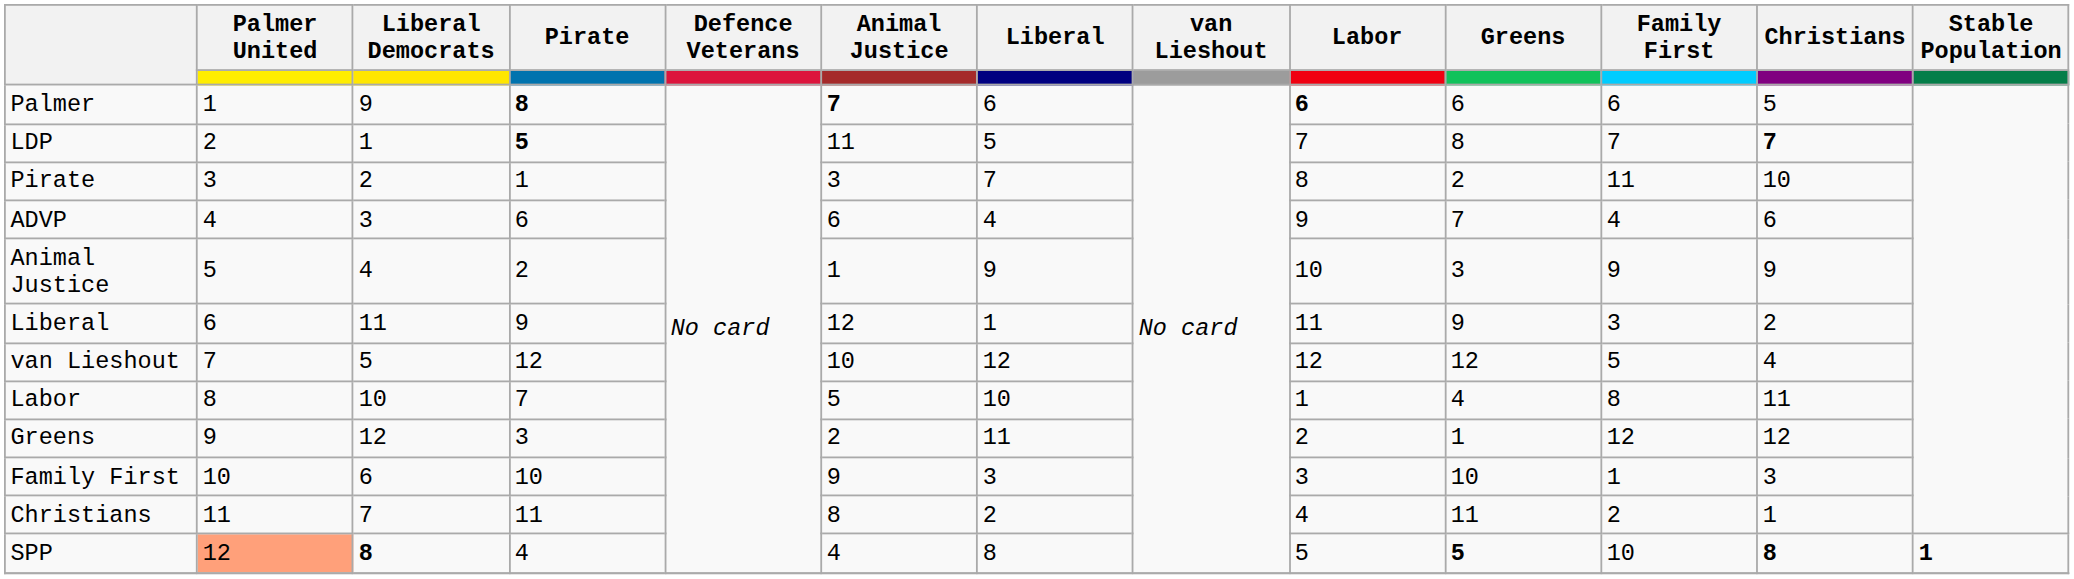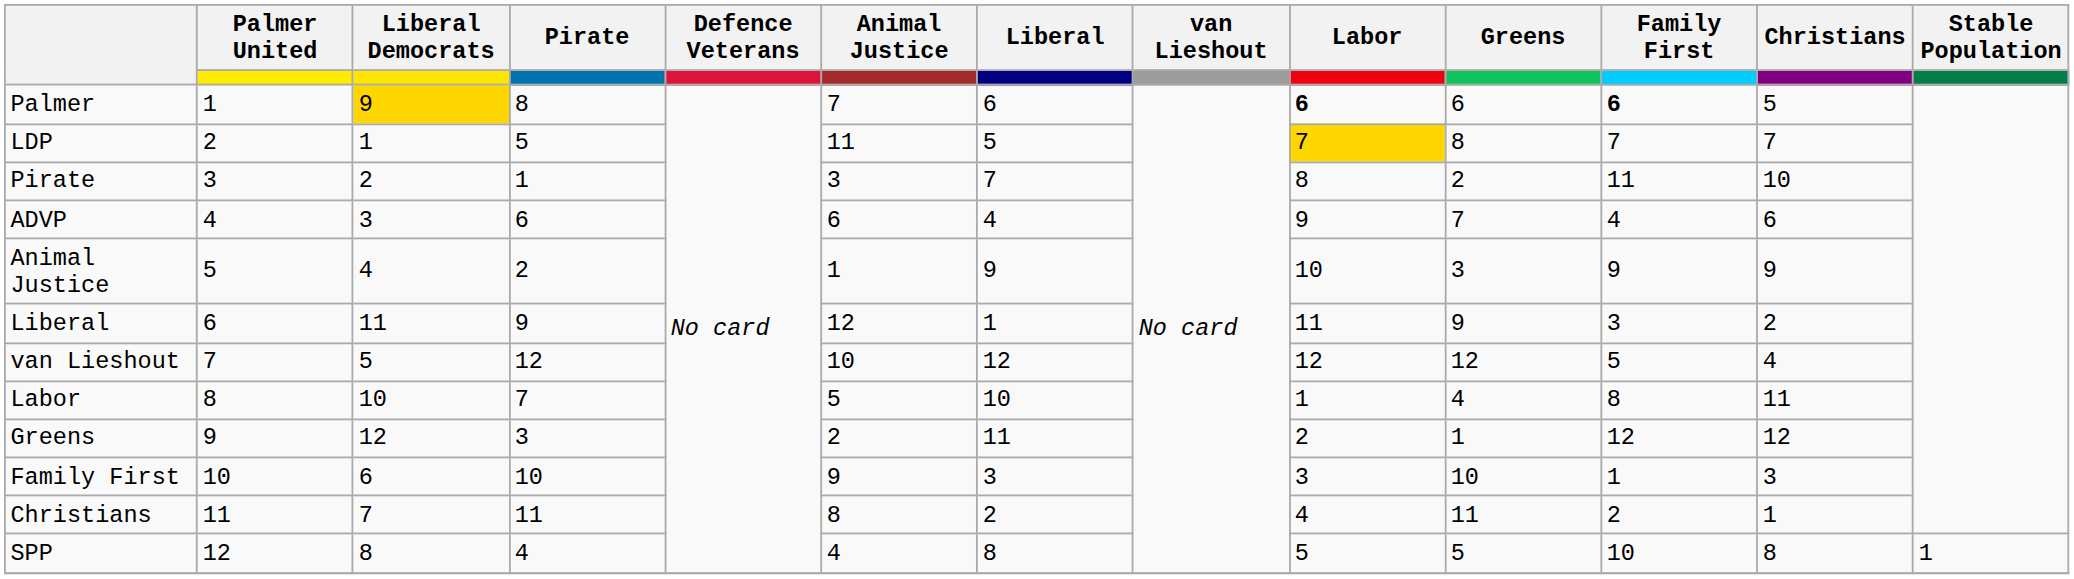(366, 104) no background -> (366, 104) gold background
(522, 104) bold -> (522, 104) normal
(834, 104) bold -> (834, 104) normal
(1614, 104) normal -> (1614, 104) bold
(522, 143) bold -> (522, 143) normal
(1302, 143) no background -> (1302, 143) gold background
(1770, 143) bold -> (1770, 143) normal
(217, 553) lightsalmon background -> (217, 553) no background
(366, 553) bold -> (366, 553) normal
(1458, 553) bold -> (1458, 553) normal
(1770, 553) bold -> (1770, 553) normal
(1926, 553) bold -> (1926, 553) normal
